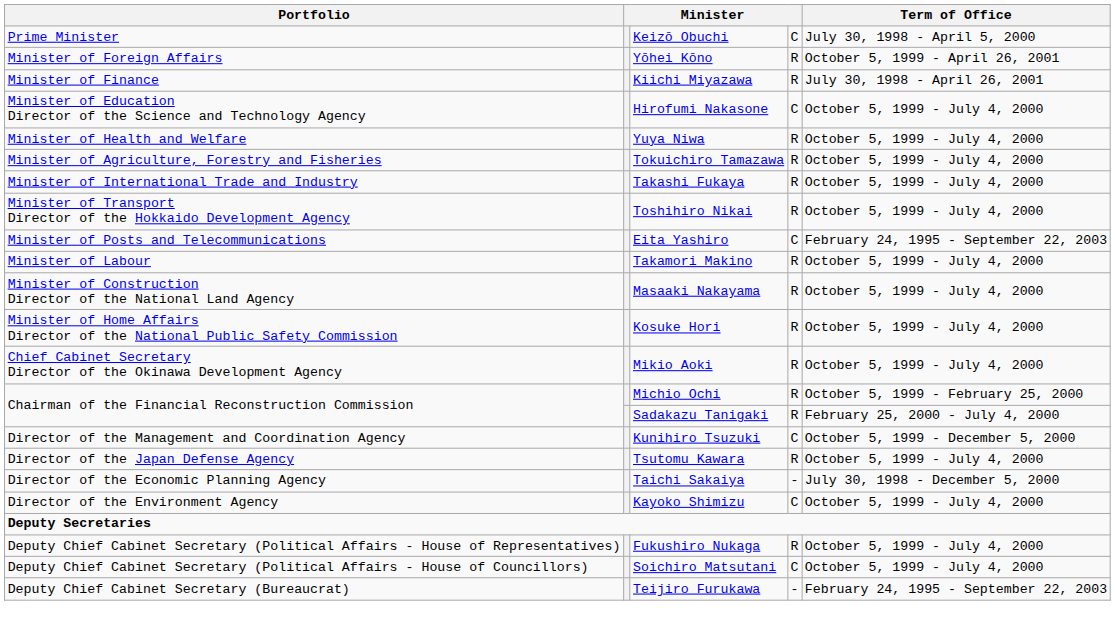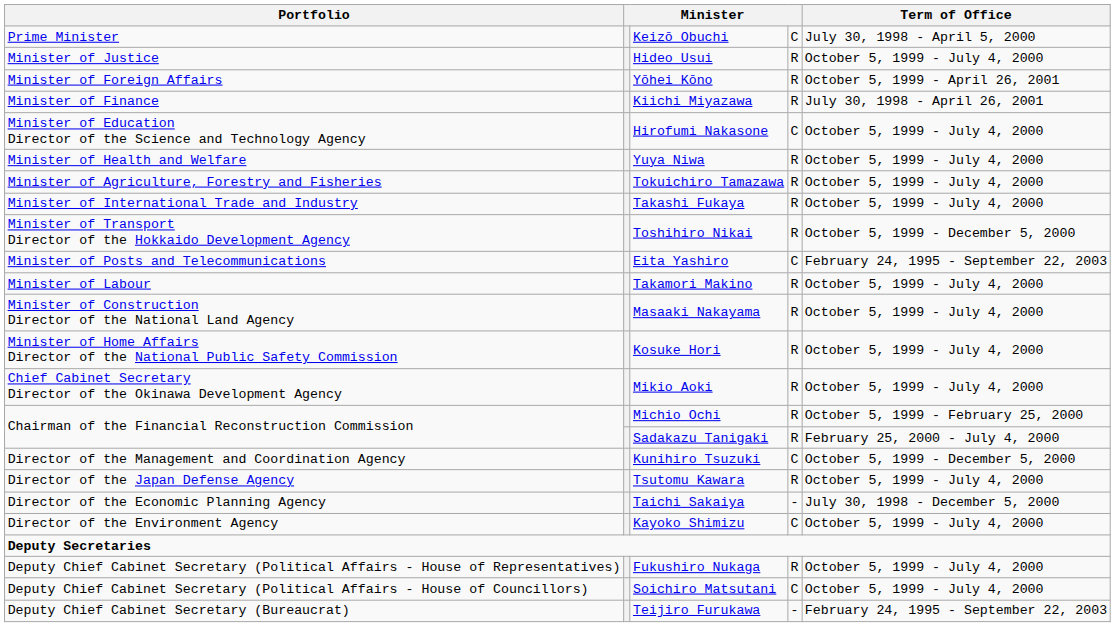+ row: (673, 59)
(924, 211) October 5, 1999 - July 4, 2000 -> (940, 233) October 5, 1999 - December 5, 2000
